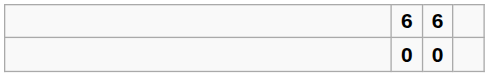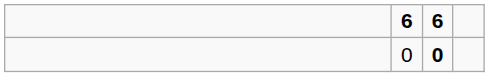(407, 54) bold -> (407, 54) normal
